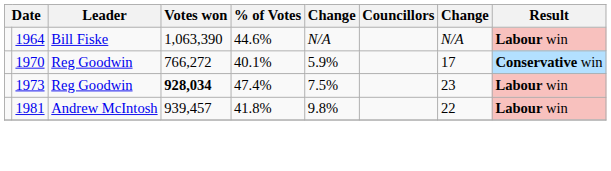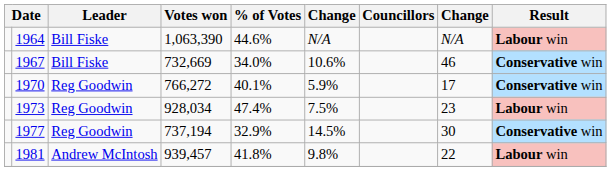+ row: (30, 62)
(188, 85) bold -> (188, 108) normal
+ row: (30, 131)
